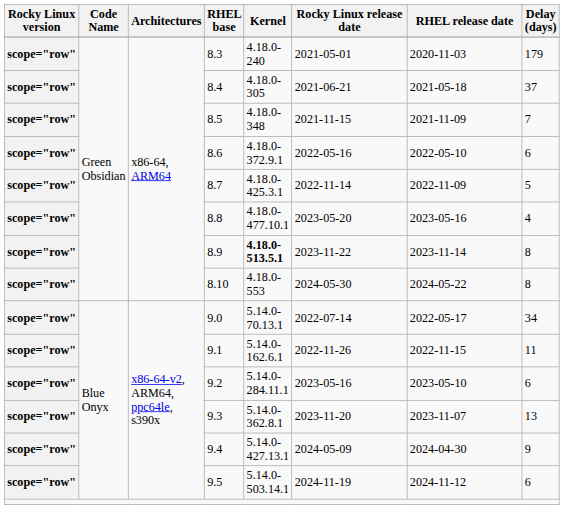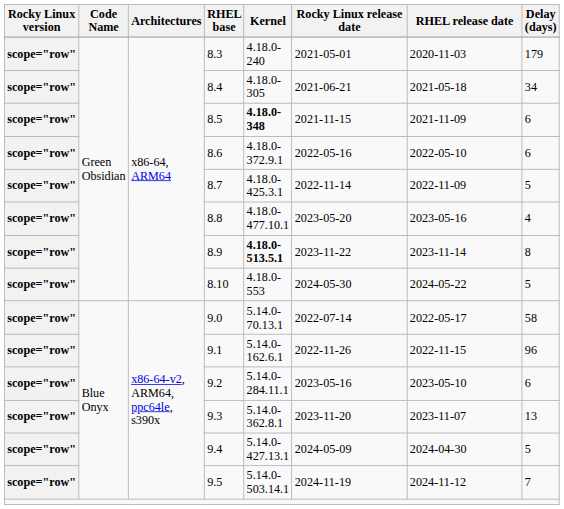(531, 86) 37 -> (531, 86) 34
(264, 119) normal -> (264, 119) bold
(528, 119) 7 -> (528, 119) 6
(528, 284) 8 -> (528, 284) 5
(531, 317) 34 -> (531, 317) 58
(531, 350) 11 -> (531, 350) 96
(528, 449) 9 -> (528, 449) 5
(528, 482) 6 -> (528, 482) 7
